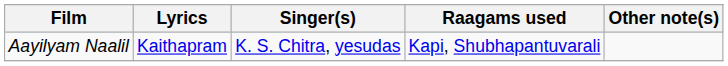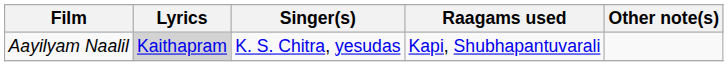(182, 46) no background -> (182, 46) lightgrey background
